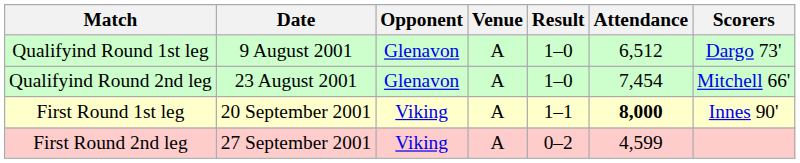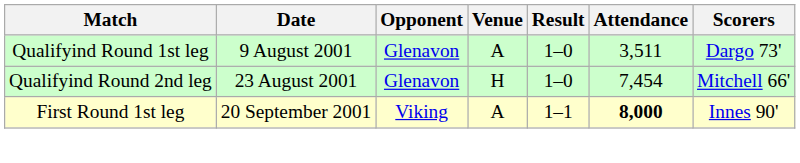(641, 50) 6,512 -> (641, 50) 3,511
(497, 81) A -> (497, 81) H
- row: (110, 142)
